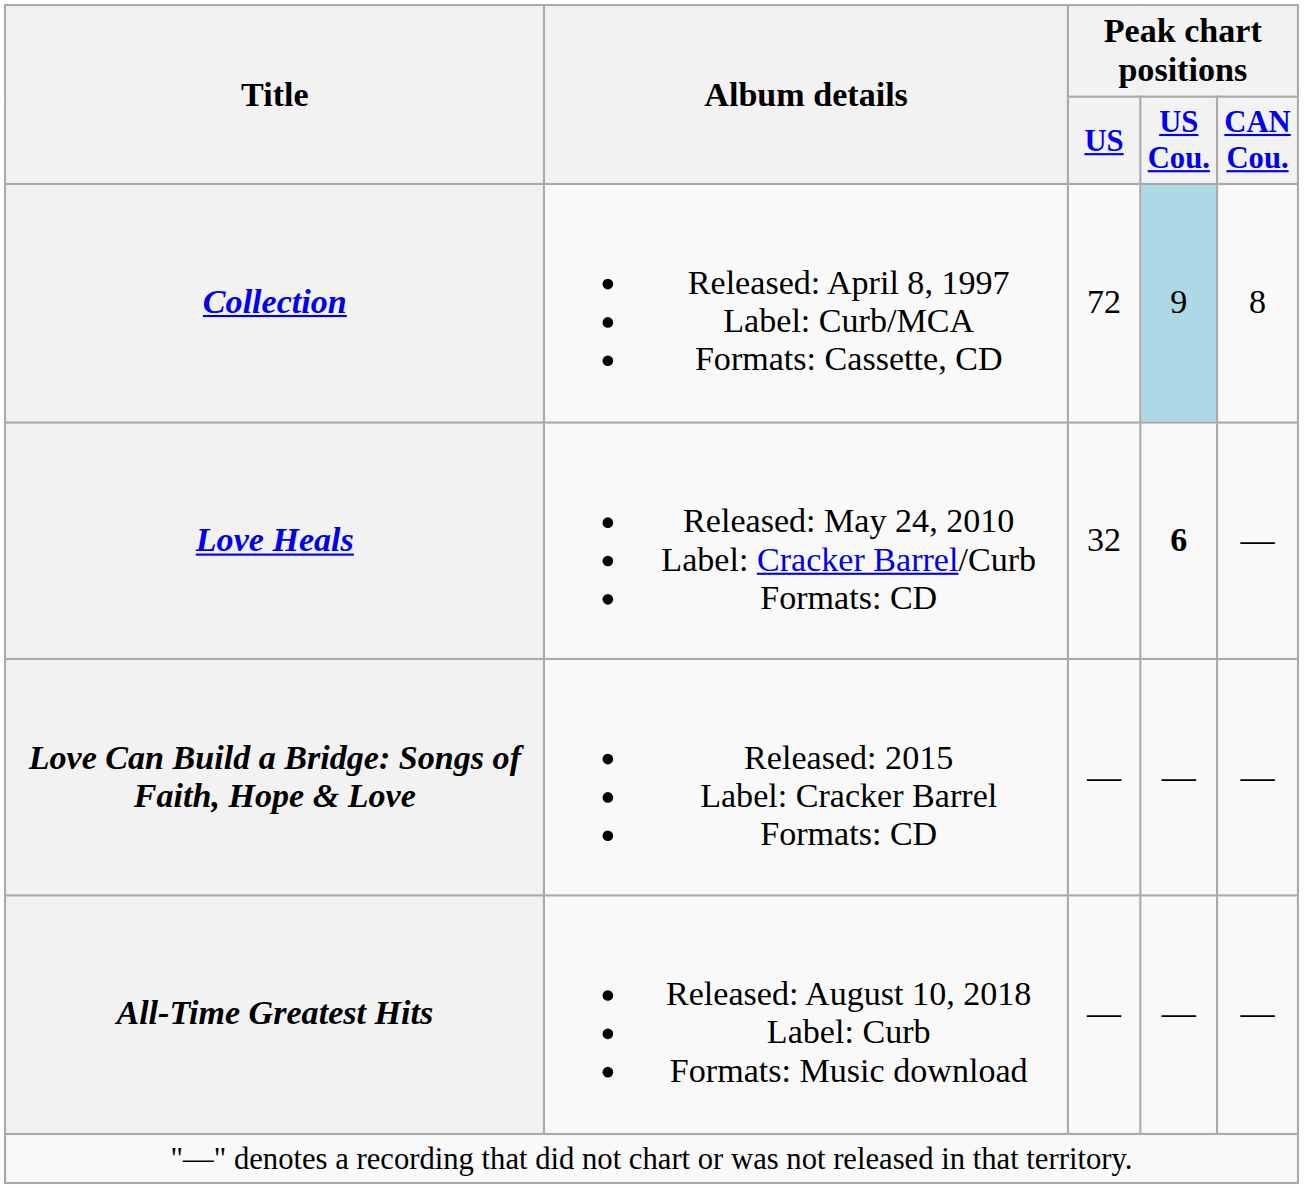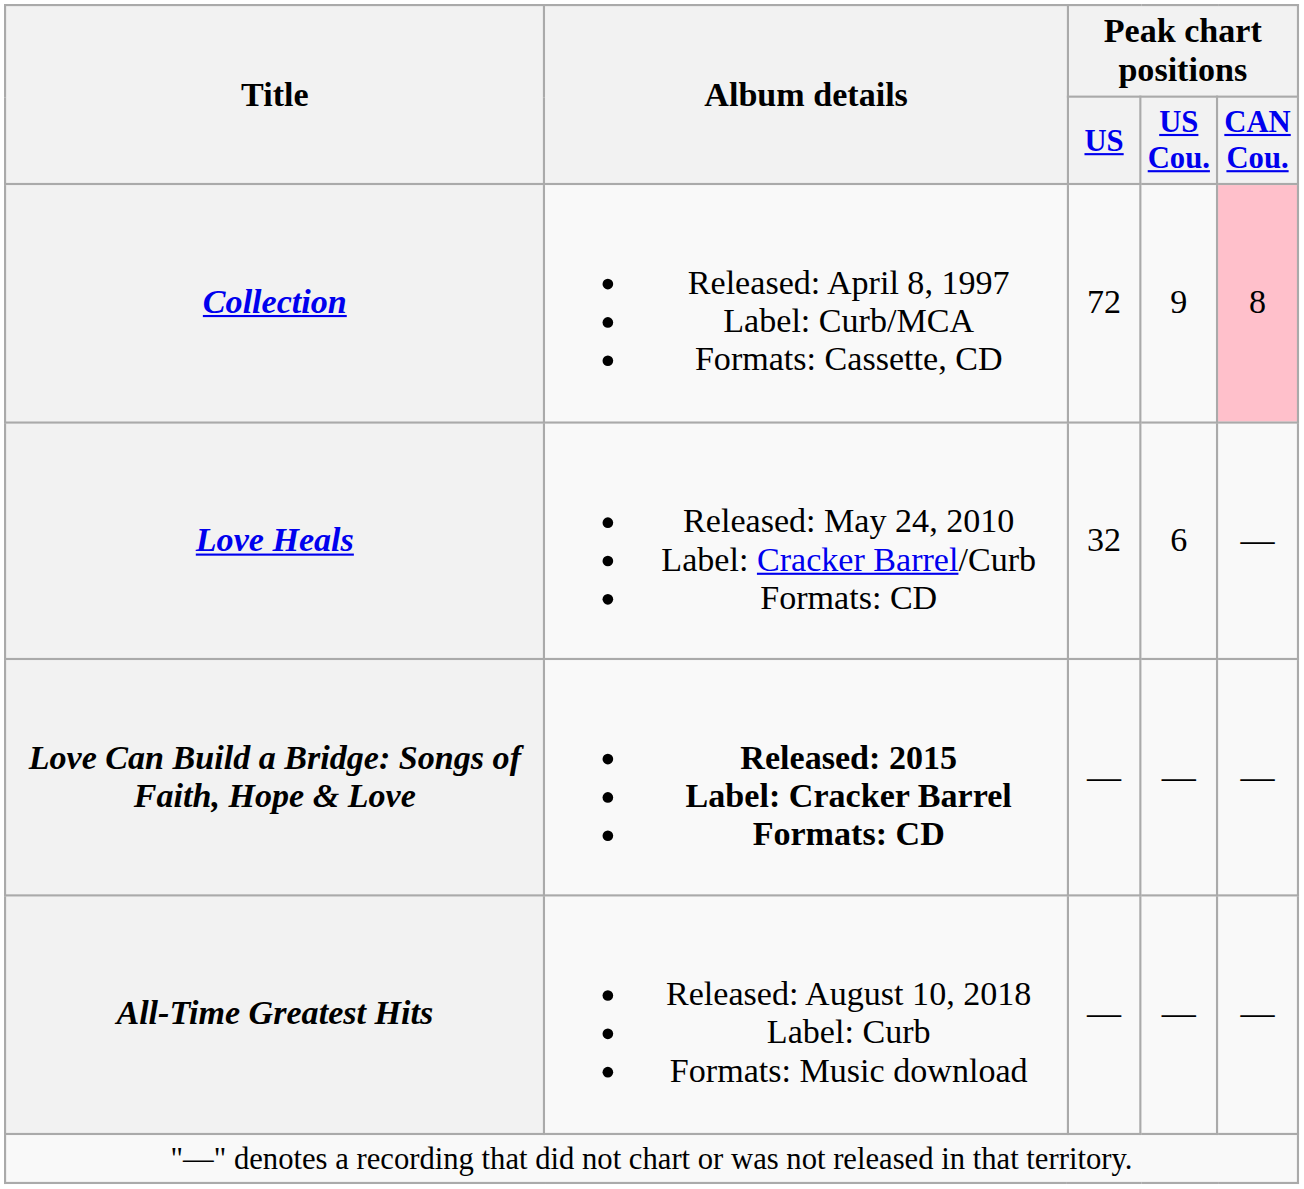(1179, 302) lightblue background -> (1179, 302) no background
(1258, 302) no background -> (1258, 302) pink background
(1179, 539) bold -> (1179, 539) normal
(806, 796) normal -> (806, 796) bold
